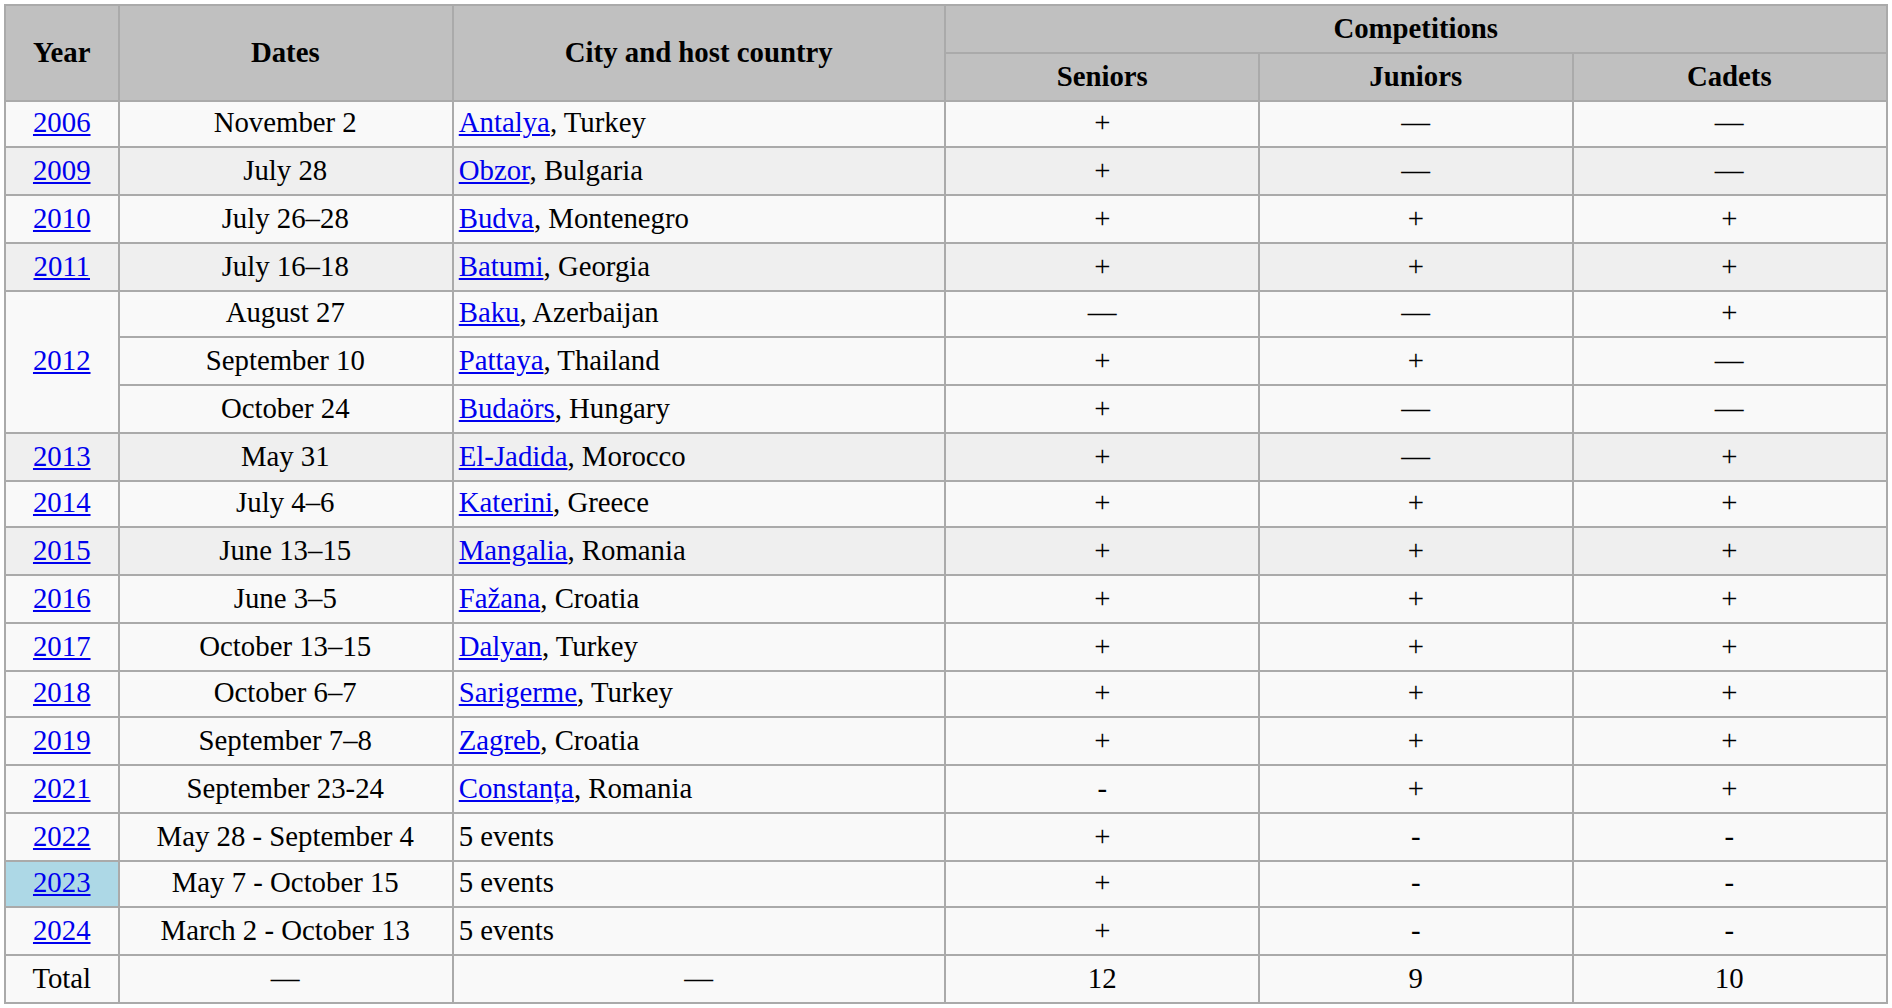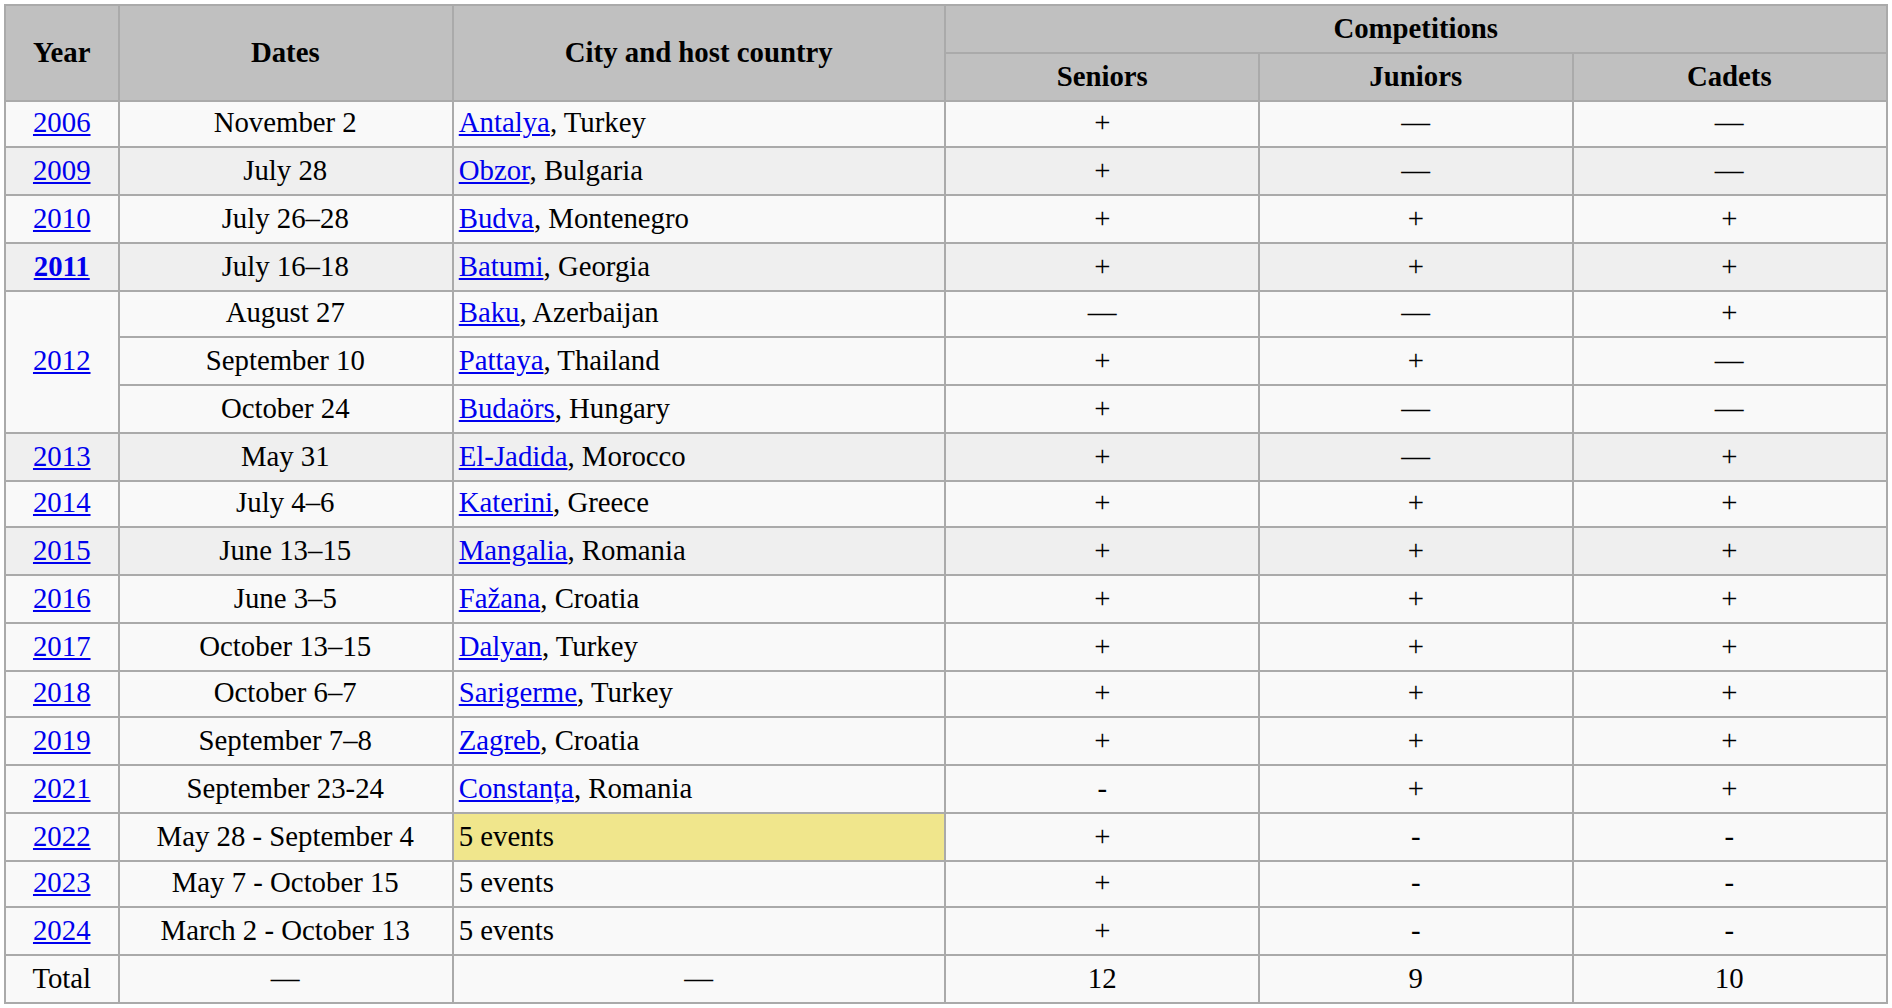(62, 266) normal -> (62, 266) bold
(506, 836) no background -> (506, 836) khaki background
(62, 883) lightblue background -> (62, 883) no background
